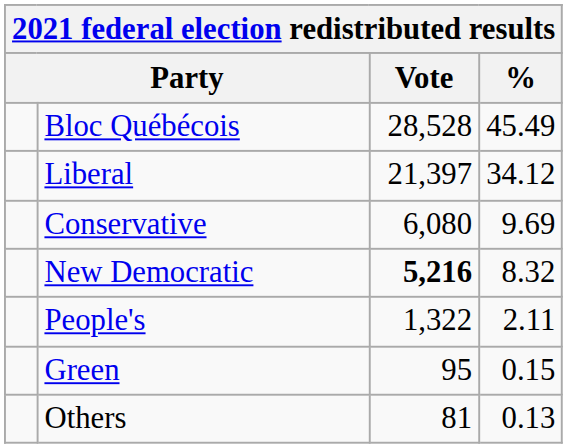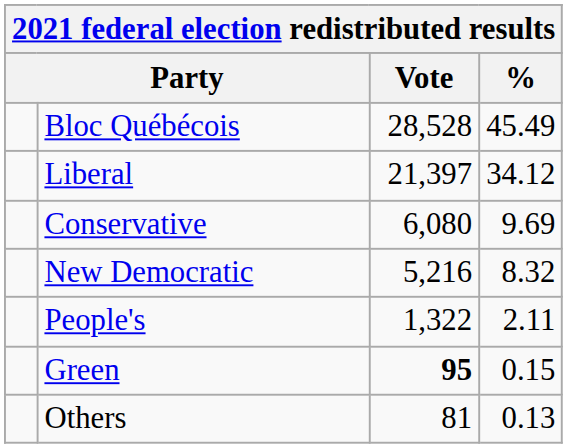(437, 272) bold -> (437, 272) normal
(457, 369) normal -> (457, 369) bold
